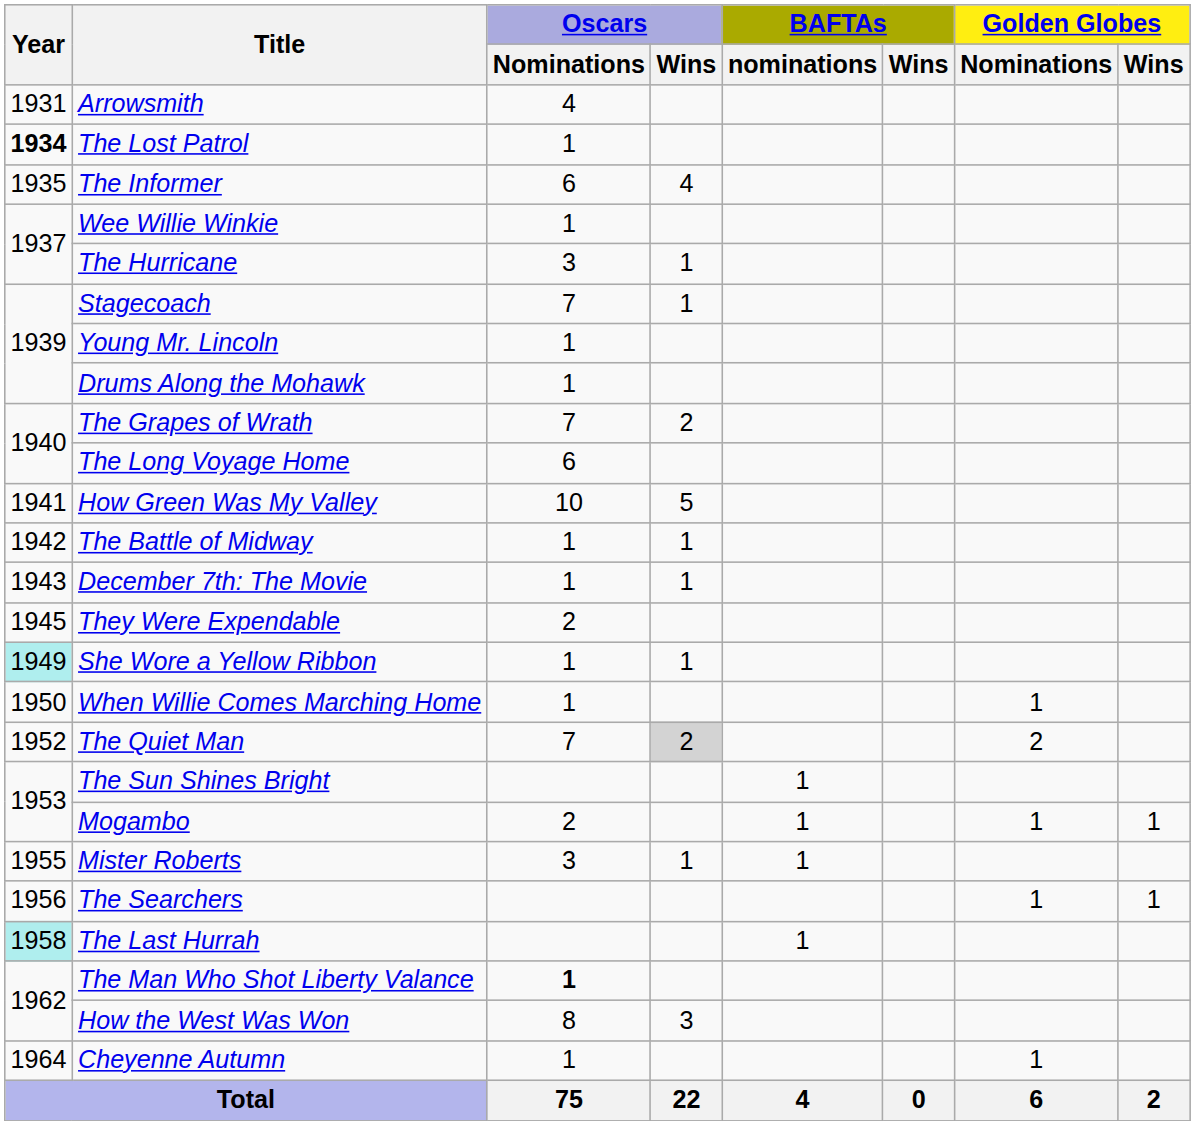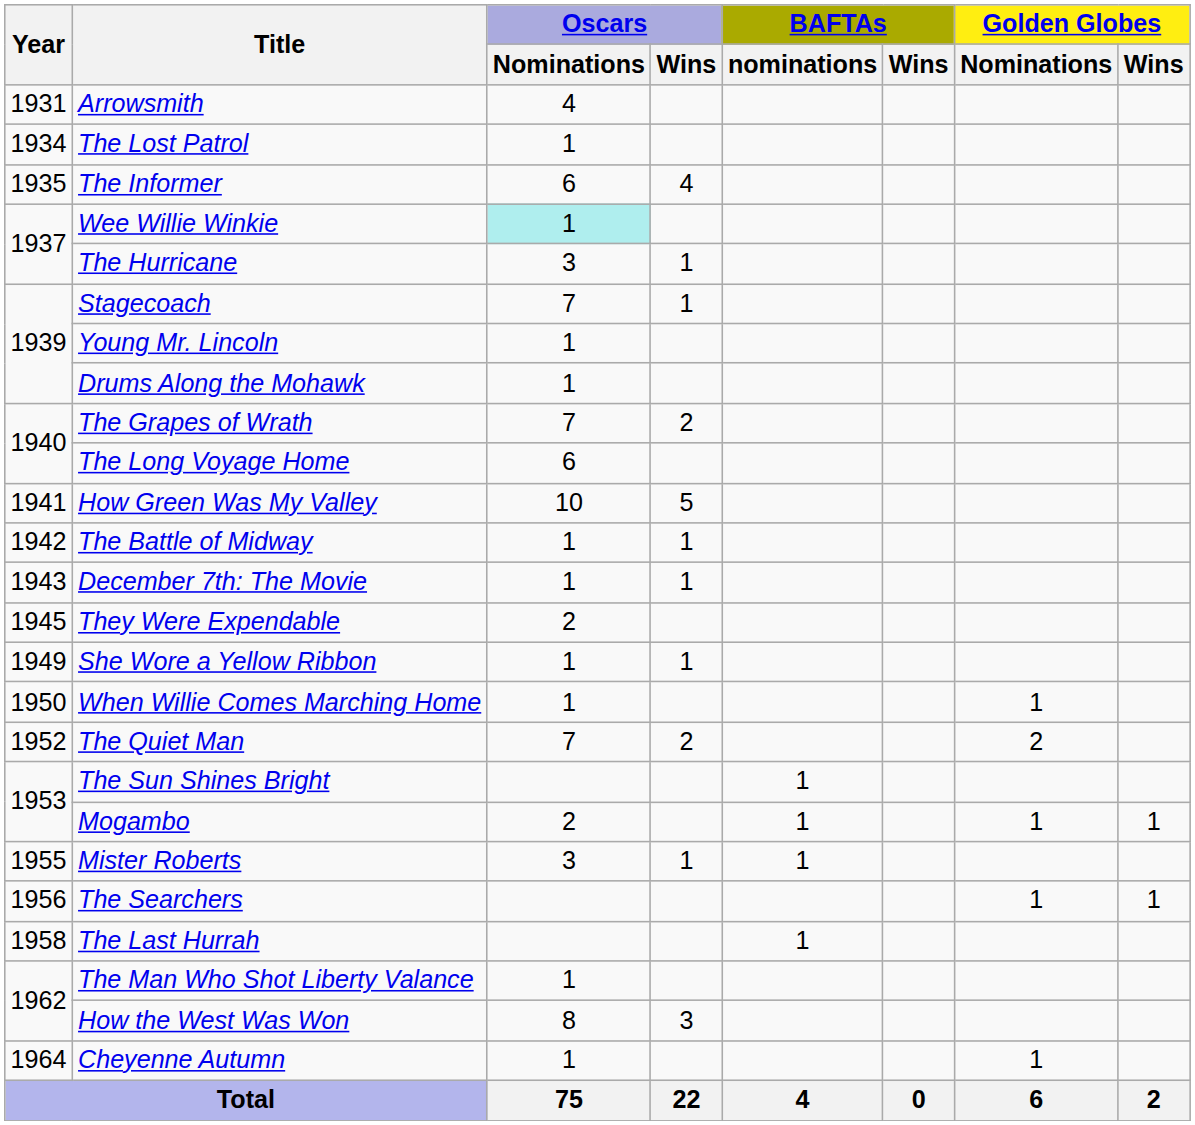(39, 143) bold -> (39, 143) normal
(569, 223) no background -> (569, 223) paleturquoise background
(39, 661) paleturquoise background -> (39, 661) no background
(686, 741) lightgrey background -> (686, 741) no background
(39, 940) paleturquoise background -> (39, 940) no background
(569, 980) bold -> (569, 980) normal
